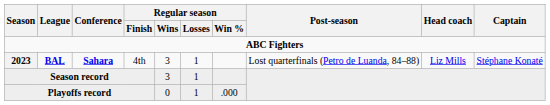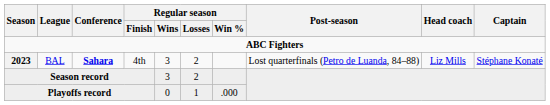(55, 60) bold -> (55, 60) normal
(196, 60) 1 -> (196, 60) 2
(196, 76) 1 -> (196, 76) 2
